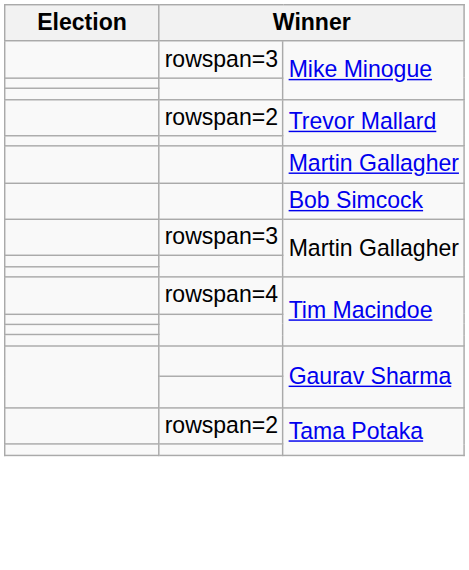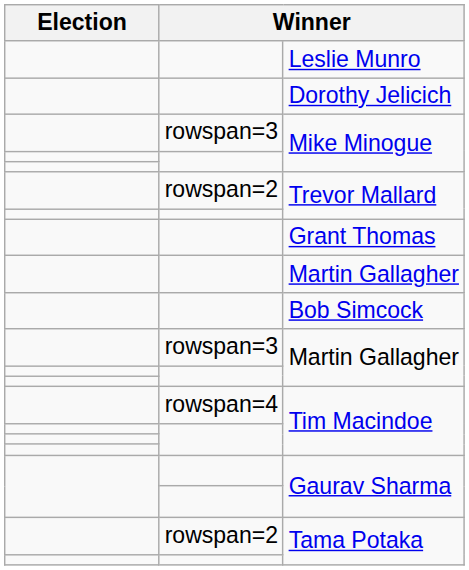+ row: (221, 60)
+ row: (221, 96)
+ row: (221, 238)
